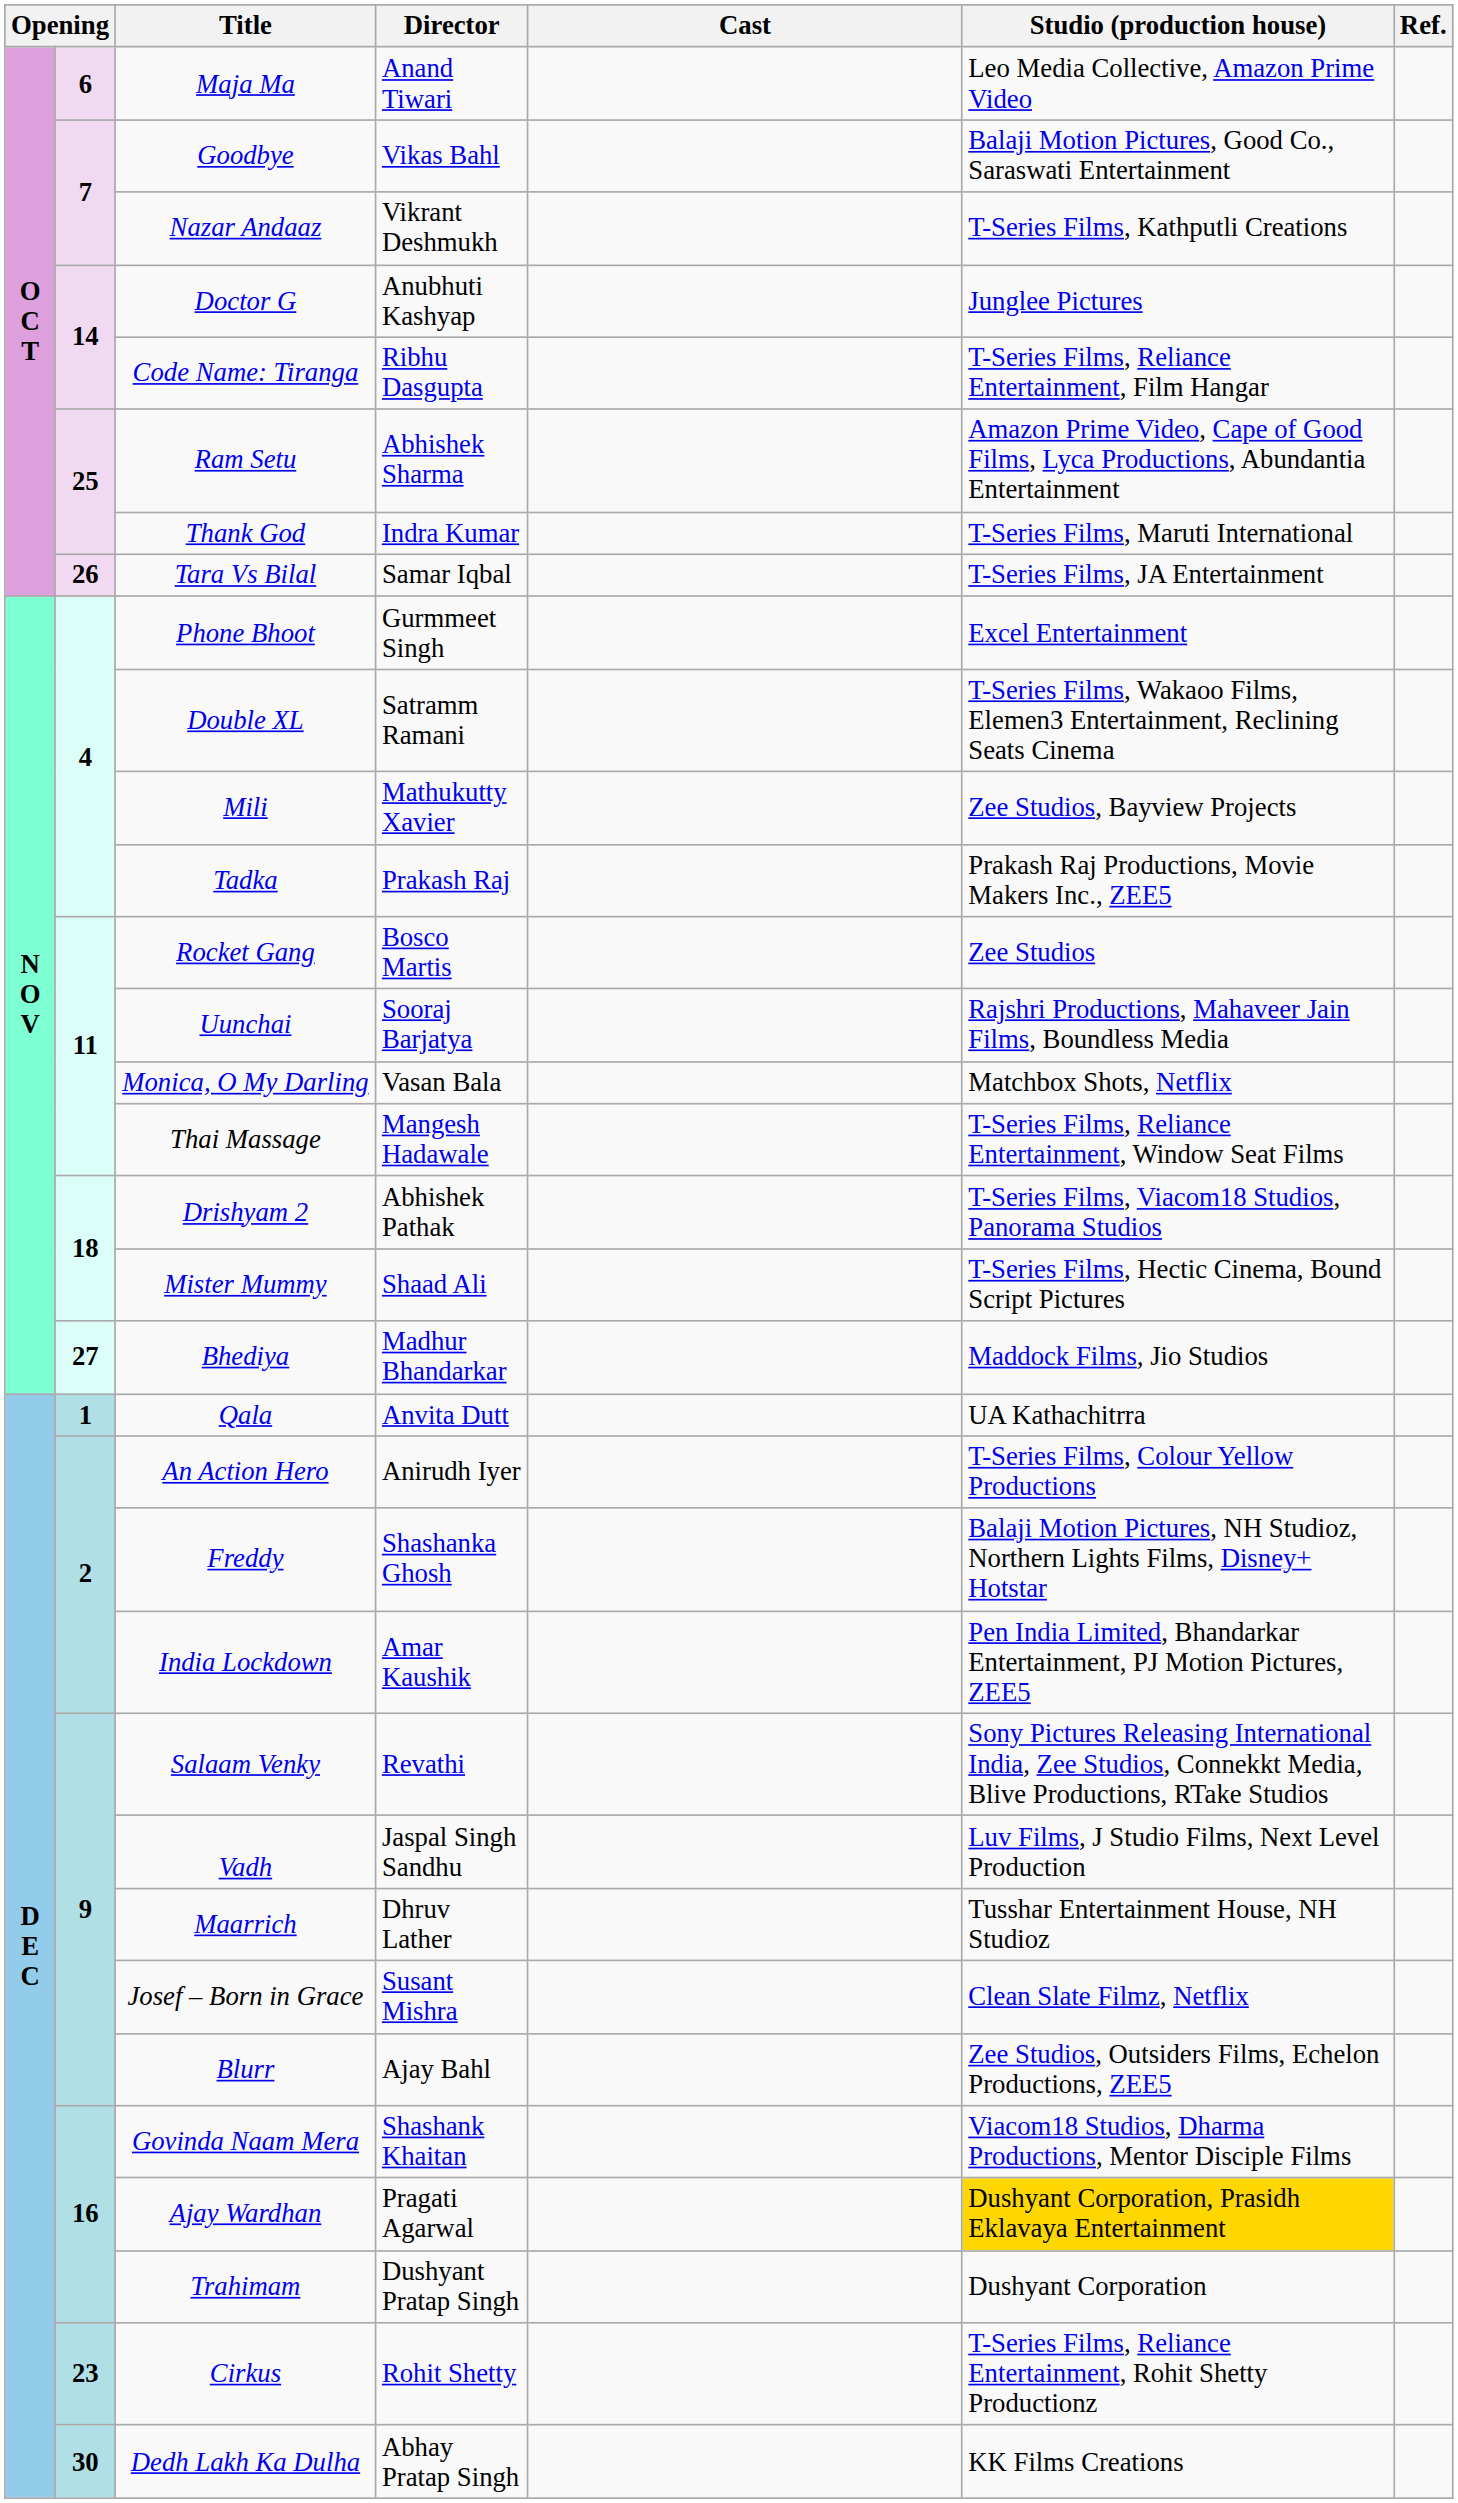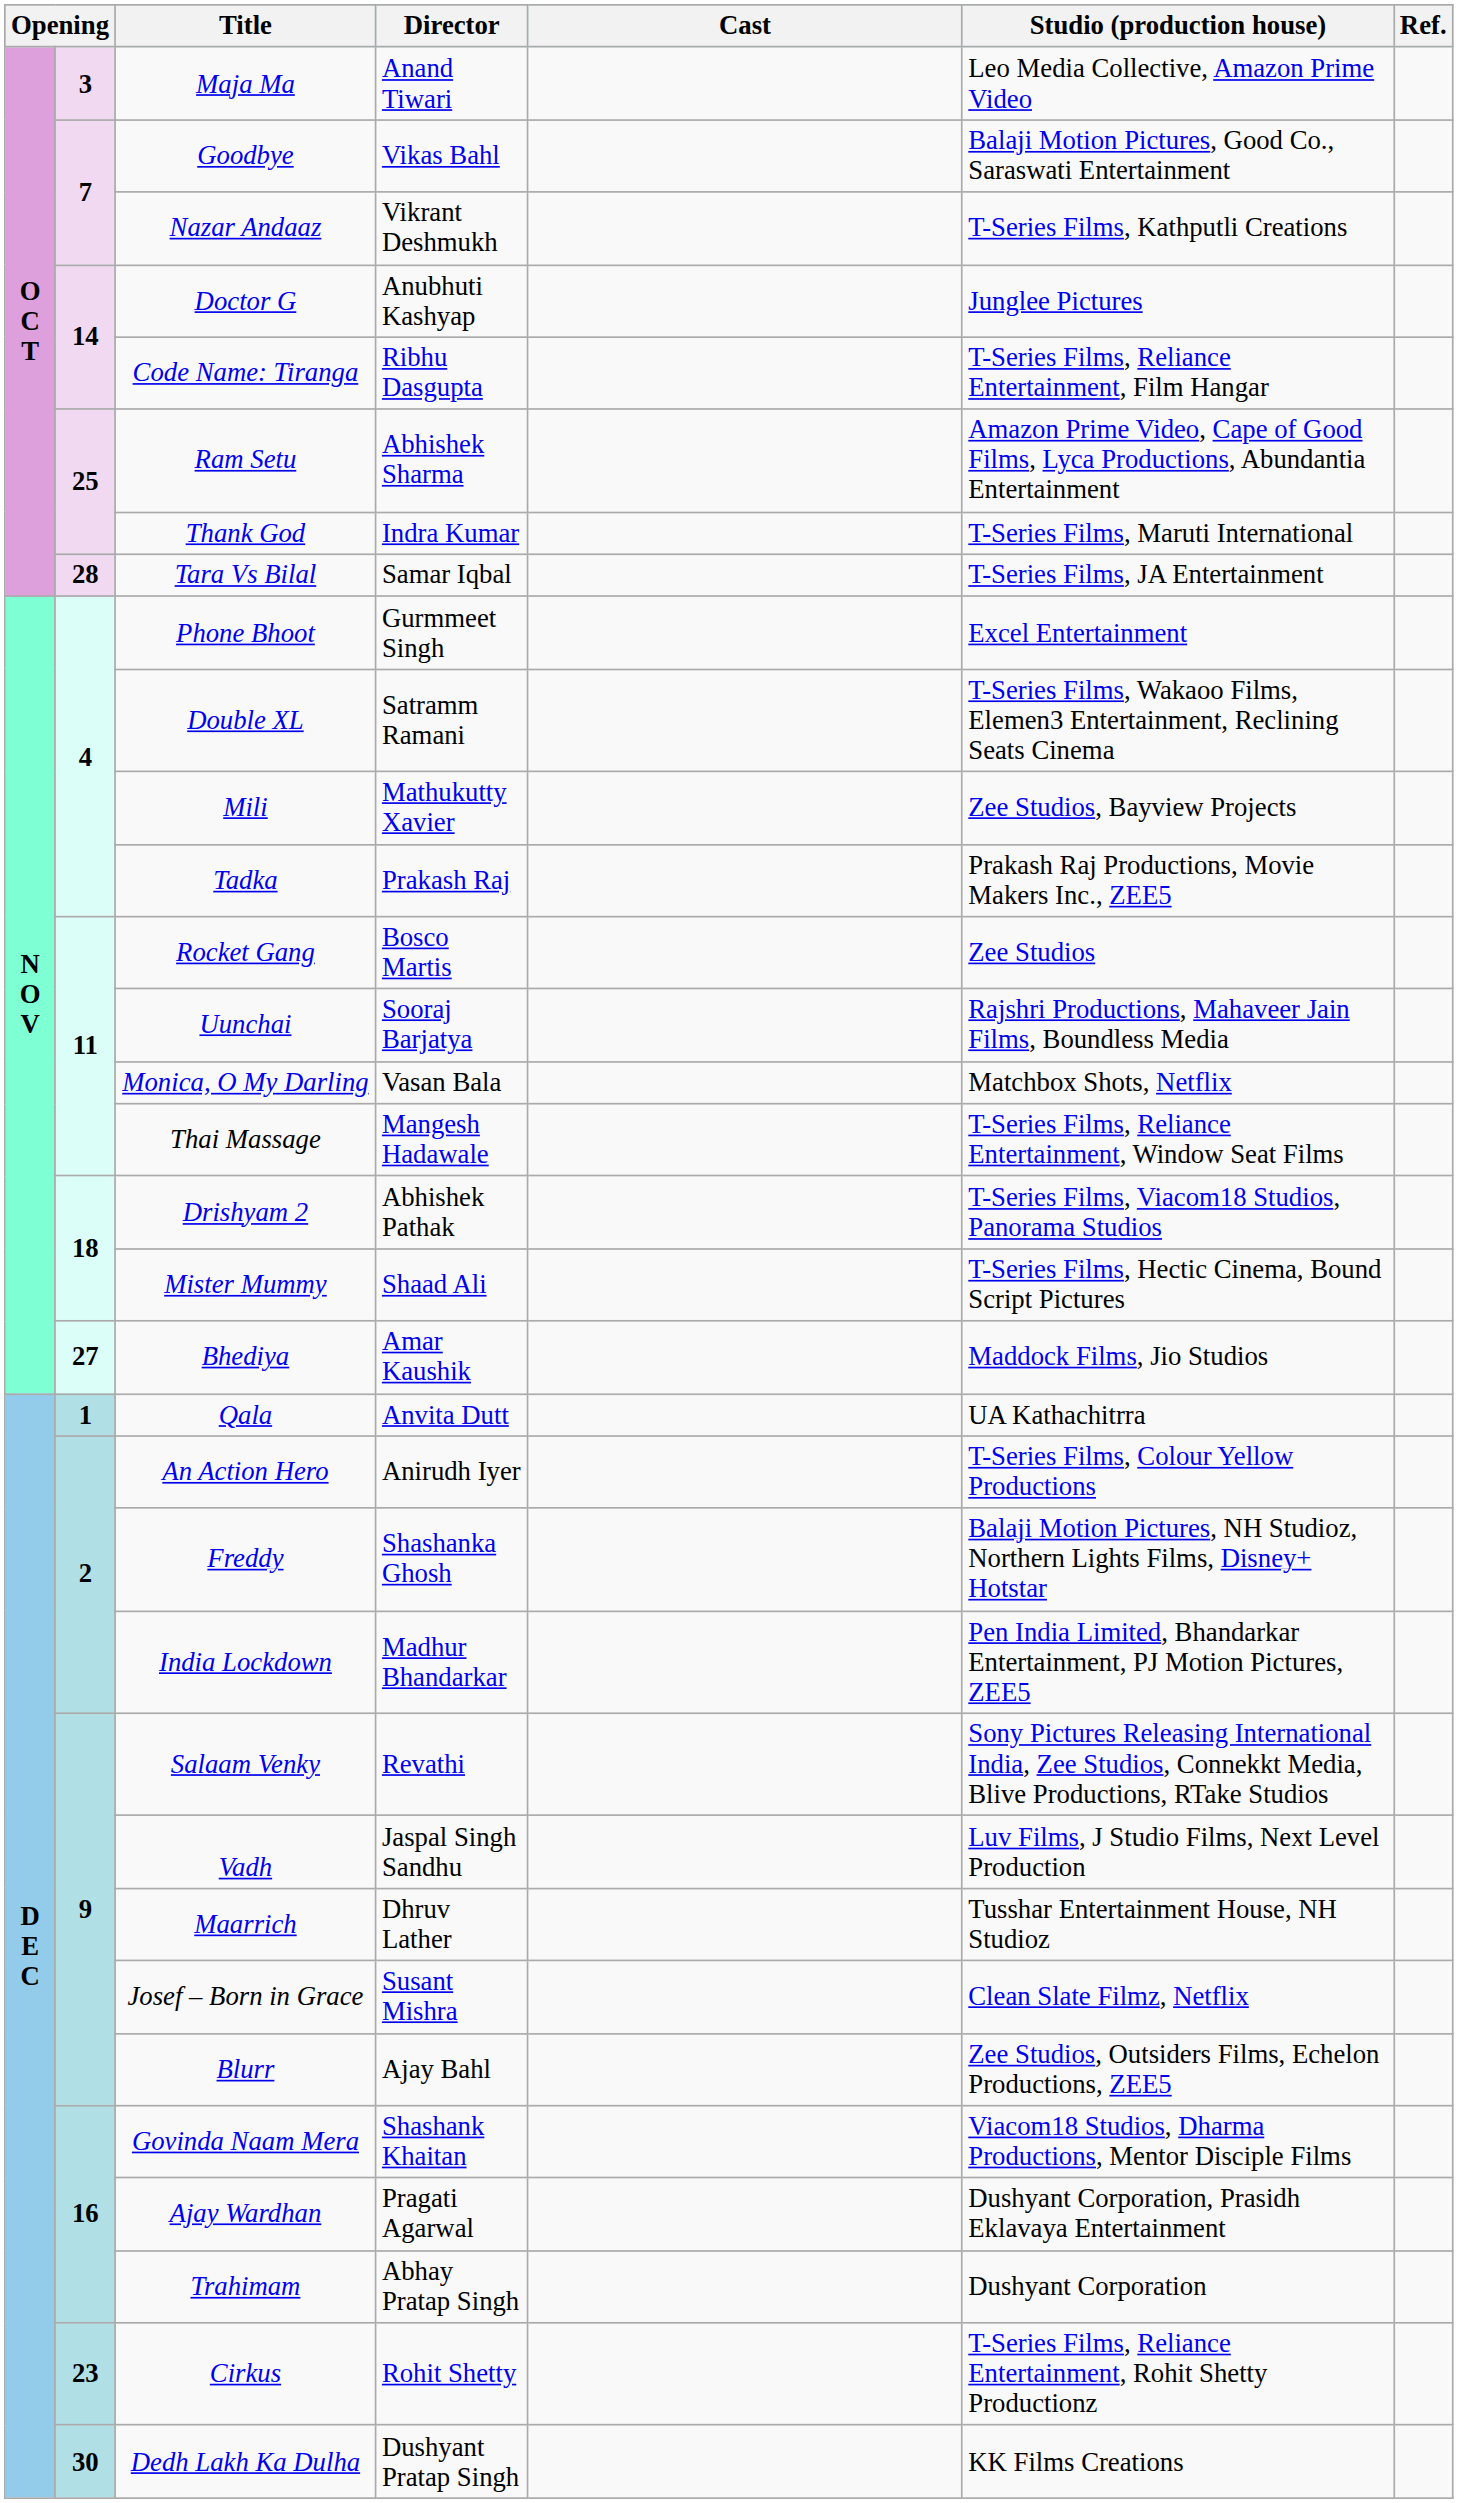(85, 83) 6 -> (85, 83) 3
(85, 575) 26 -> (85, 575) 28
(444, 1356) Madhur Bhandarkar -> (426, 1356) Amar Kaushik
(426, 1661) Amar Kaushik -> (444, 1661) Madhur Bhandarkar
(1134, 2213) gold background -> (1134, 2213) no background
(451, 2286) Dushyant Pratap Singh -> (451, 2286) Abhay Pratap Singh
(451, 2461) Abhay Pratap Singh -> (451, 2461) Dushyant Pratap Singh
